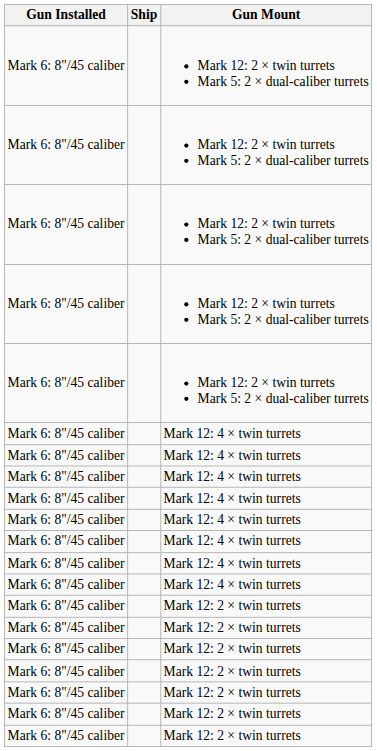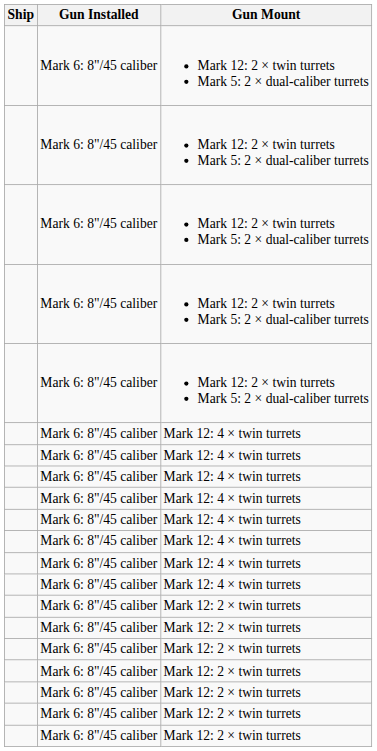columns swapped: (144, 15) <-> (66, 15)
